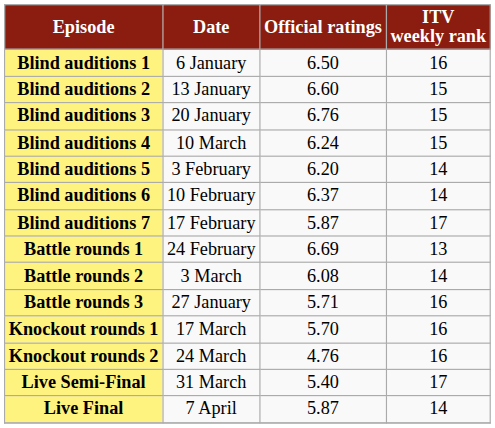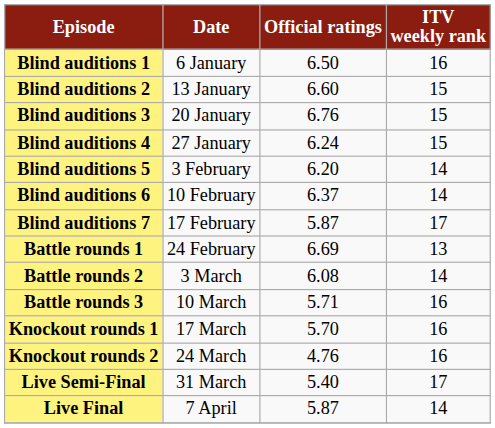(211, 142) 10 March -> (211, 142) 27 January
(211, 302) 27 January -> (211, 302) 10 March
